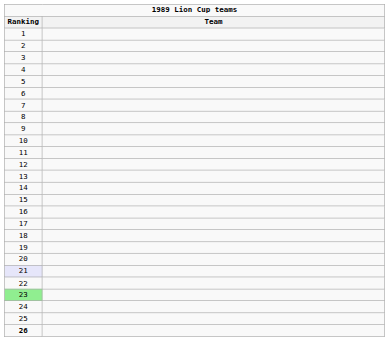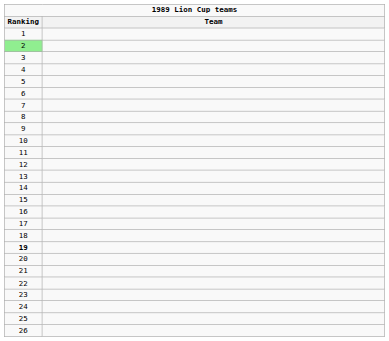(23, 45) no background -> (23, 45) lightgreen background
(23, 247) normal -> (23, 247) bold
(23, 271) lavender background -> (23, 271) no background
(23, 294) lightgreen background -> (23, 294) no background
(23, 330) bold -> (23, 330) normal
